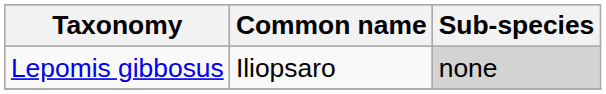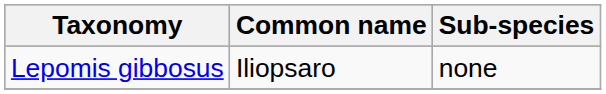(468, 67) lightgrey background -> (468, 67) no background
